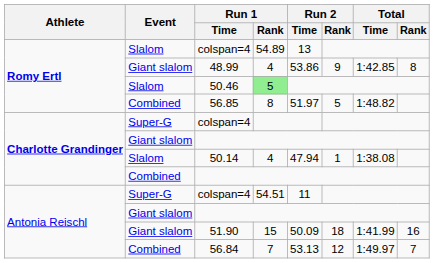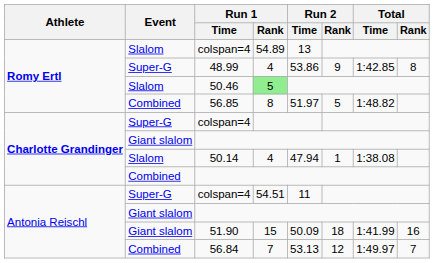(160, 67) Giant slalom -> (150, 67) Super-G
